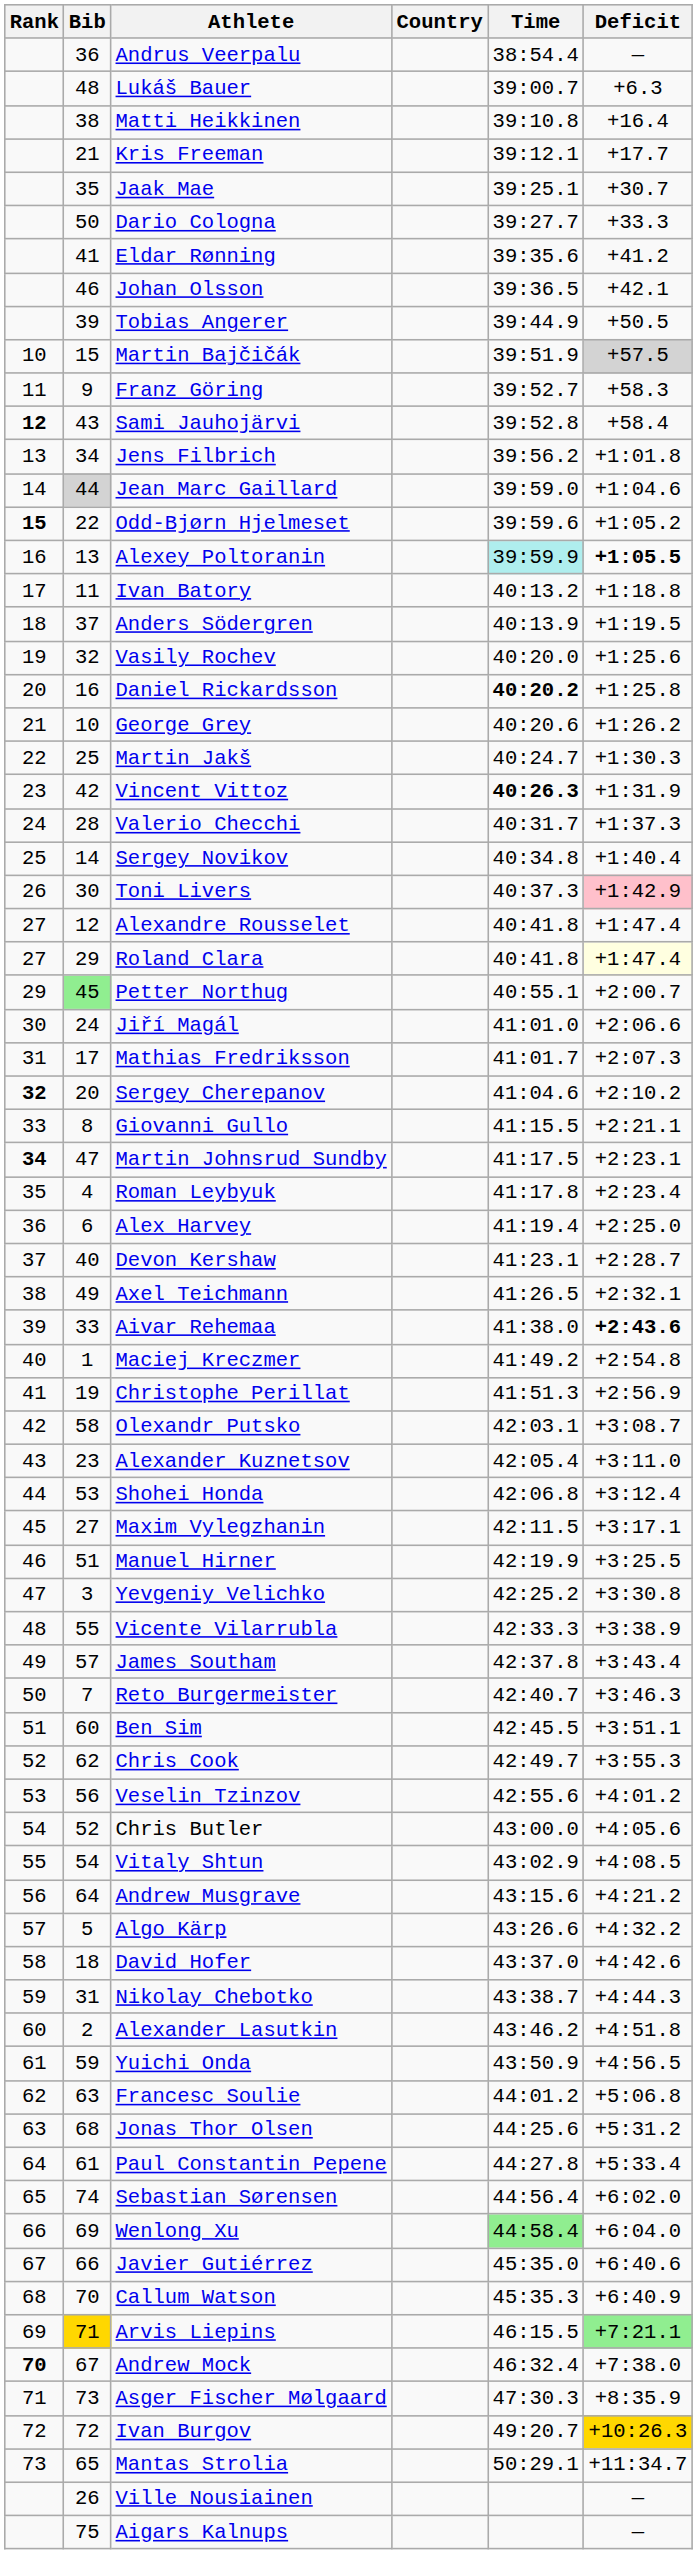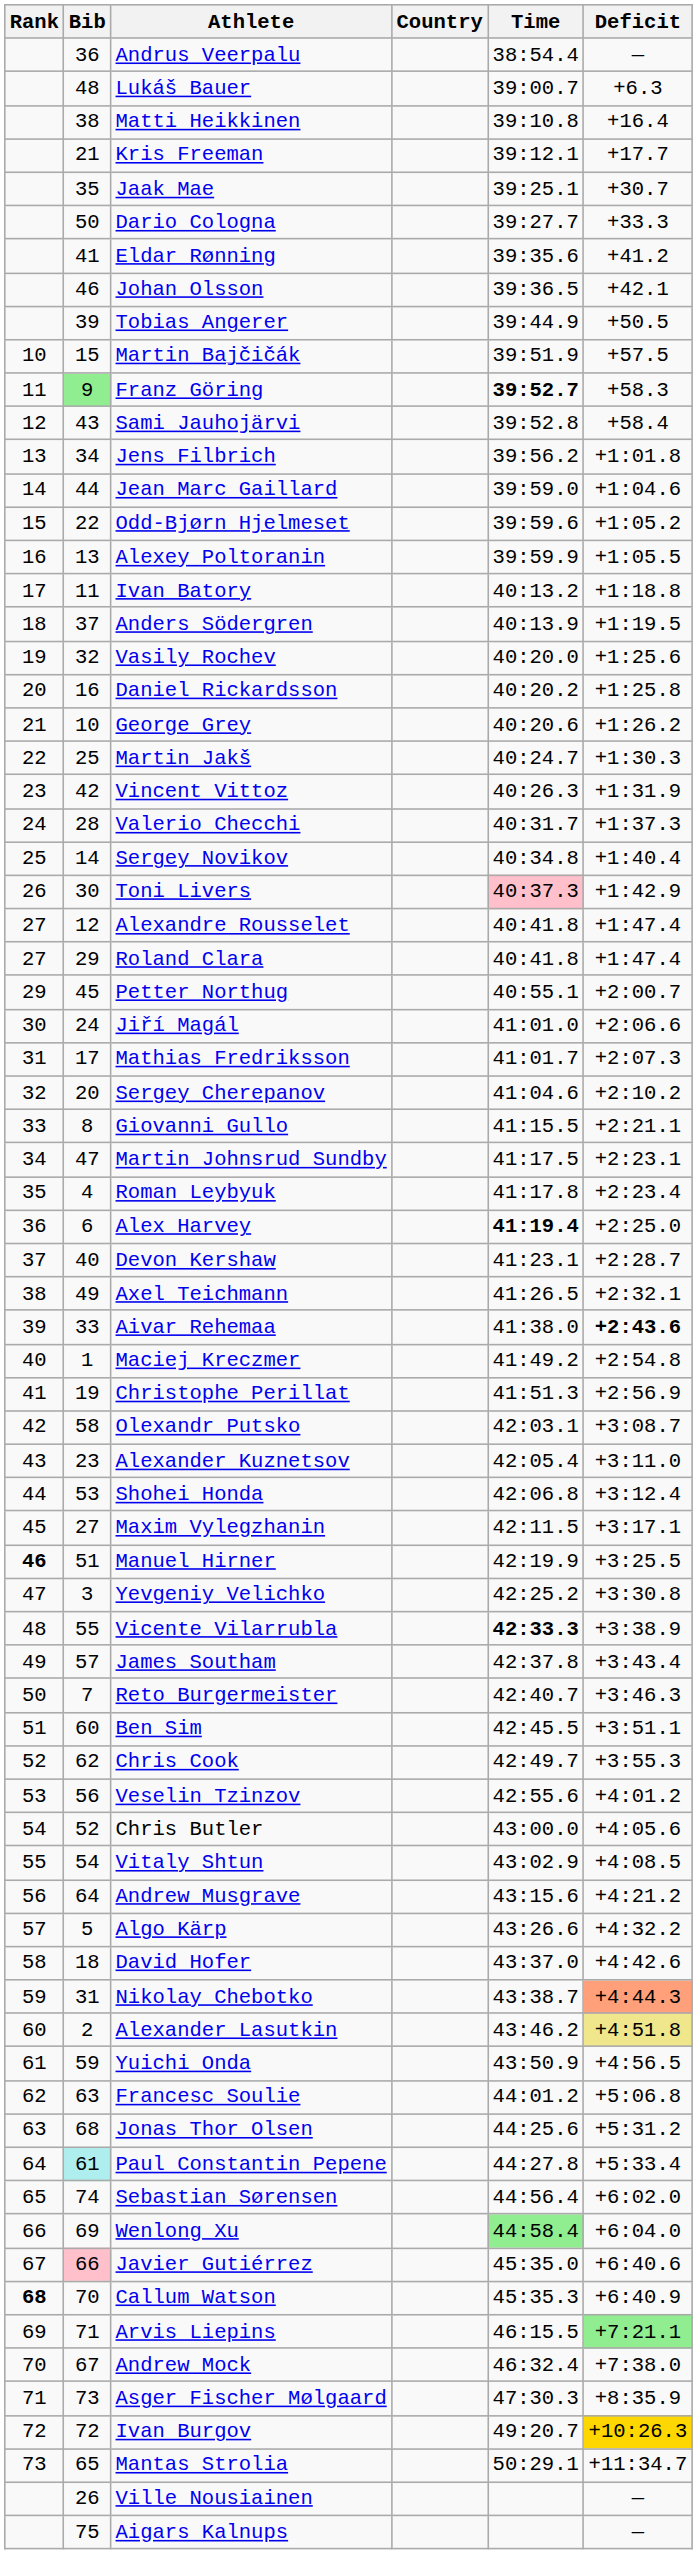(638, 356) lightgrey background -> (638, 356) no background
(87, 390) no background -> (87, 390) lightgreen background
(536, 390) normal -> (536, 390) bold
(34, 423) bold -> (34, 423) normal
(87, 490) lightgrey background -> (87, 490) no background
(34, 524) bold -> (34, 524) normal
(536, 557) paleturquoise background -> (536, 557) no background
(638, 557) bold -> (638, 557) normal
(536, 691) bold -> (536, 691) normal
(536, 791) bold -> (536, 791) normal
(536, 892) no background -> (536, 892) pink background
(638, 892) pink background -> (638, 892) no background
(638, 959) lightyellow background -> (638, 959) no background
(87, 992) lightgreen background -> (87, 992) no background
(34, 1093) bold -> (34, 1093) normal
(34, 1160) bold -> (34, 1160) normal
(536, 1227) normal -> (536, 1227) bold
(34, 1561) normal -> (34, 1561) bold
(536, 1628) normal -> (536, 1628) bold
(638, 1997) no background -> (638, 1997) lightsalmon background
(638, 2030) no background -> (638, 2030) khaki background
(87, 2164) no background -> (87, 2164) paleturquoise background
(87, 2264) no background -> (87, 2264) pink background
(34, 2298) normal -> (34, 2298) bold
(87, 2331) gold background -> (87, 2331) no background
(34, 2365) bold -> (34, 2365) normal
